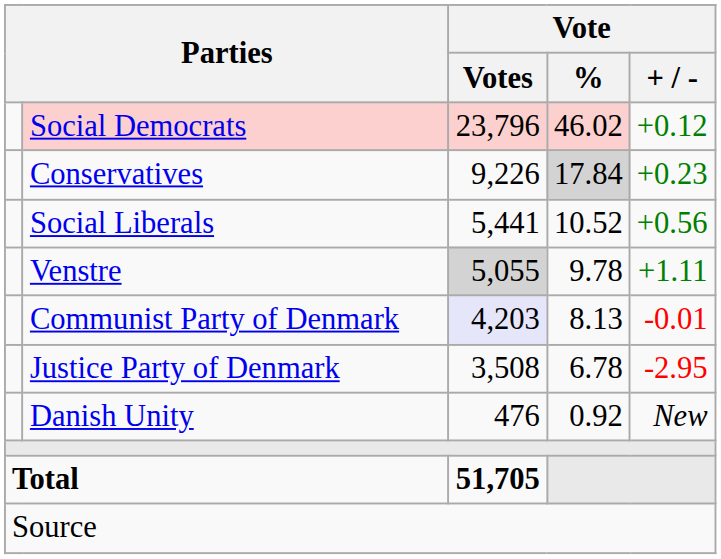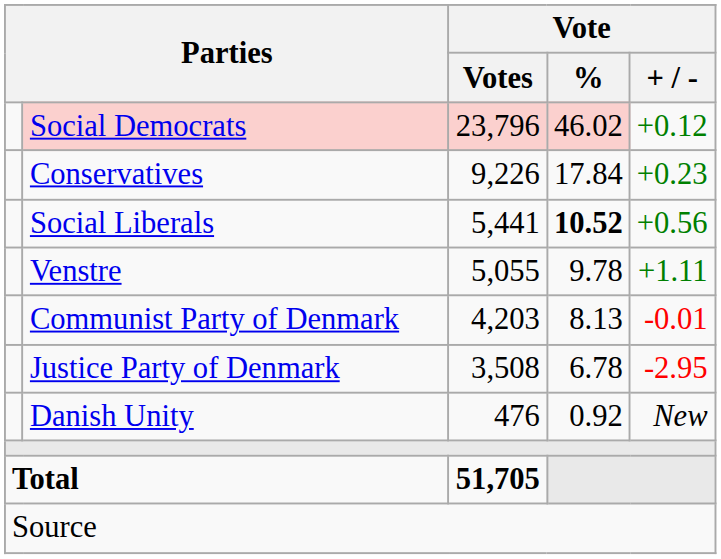(588, 174) lightgrey background -> (588, 174) no background
(588, 222) normal -> (588, 222) bold
(505, 271) lightgrey background -> (505, 271) no background
(505, 319) lavender background -> (505, 319) no background
